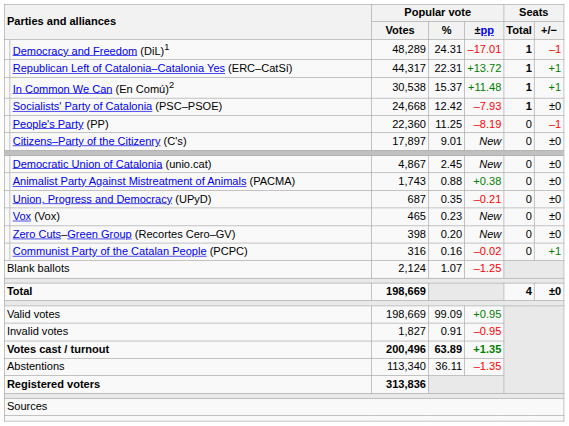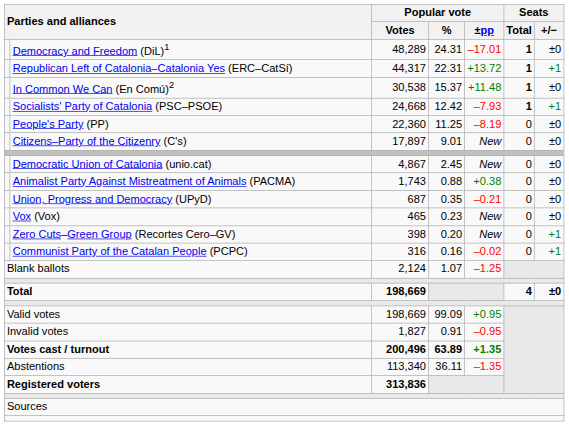(555, 49) –1 -> (555, 49) ±0
(555, 87) +1 -> (555, 87) ±0
(555, 106) ±0 -> (555, 106) +1
(555, 124) –1 -> (555, 124) ±0
(555, 234) ±0 -> (555, 234) +1
